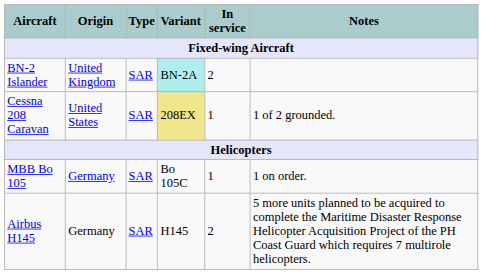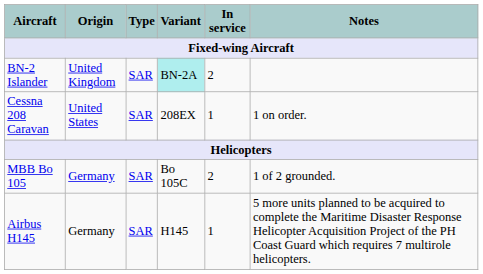(178, 115) khaki background -> (178, 115) no background
(294, 115) 1 of 2 grounded. -> (280, 115) 1 on order.
(211, 176) 1 -> (211, 176) 2
(280, 176) 1 on order. -> (294, 176) 1 of 2 grounded.
(211, 231) 2 -> (211, 231) 1
